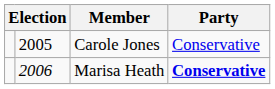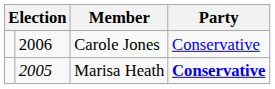(35, 44) 2005 -> (35, 44) 2006
(35, 70) 2006 -> (35, 70) 2005
